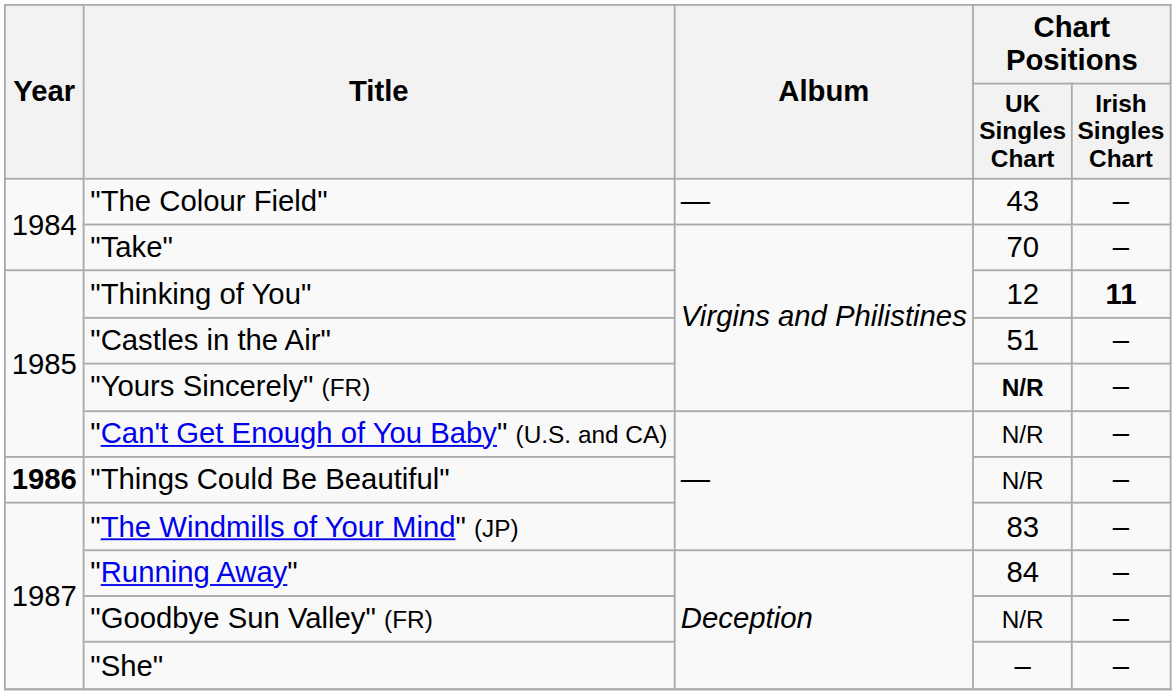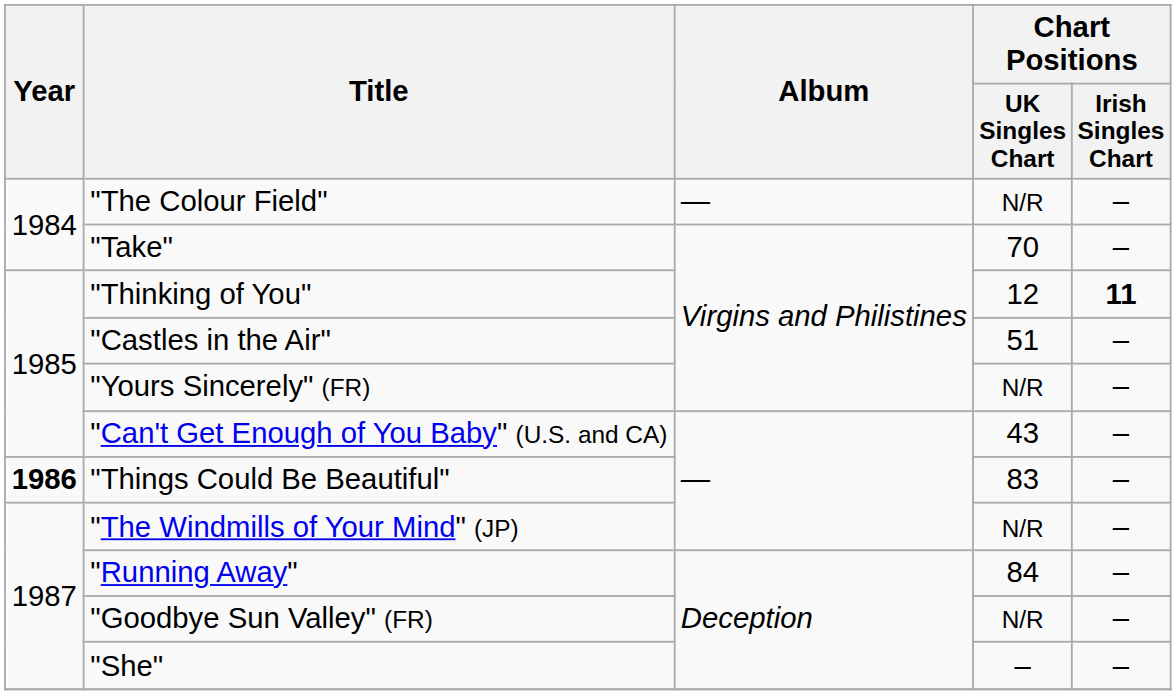(1023, 200) 43 -> (1023, 202) N/R
(1023, 386) bold -> (1023, 388) normal
(1023, 435) N/R -> (1023, 433) 43
(1023, 481) N/R -> (1023, 479) 83
(1023, 526) 83 -> (1023, 527) N/R
